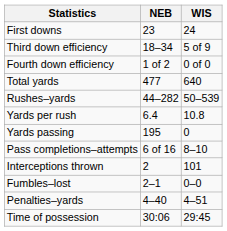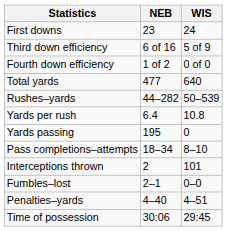(158, 47) 18–34 -> (159, 47) 6 of 16
(159, 149) 6 of 16 -> (158, 149) 18–34
